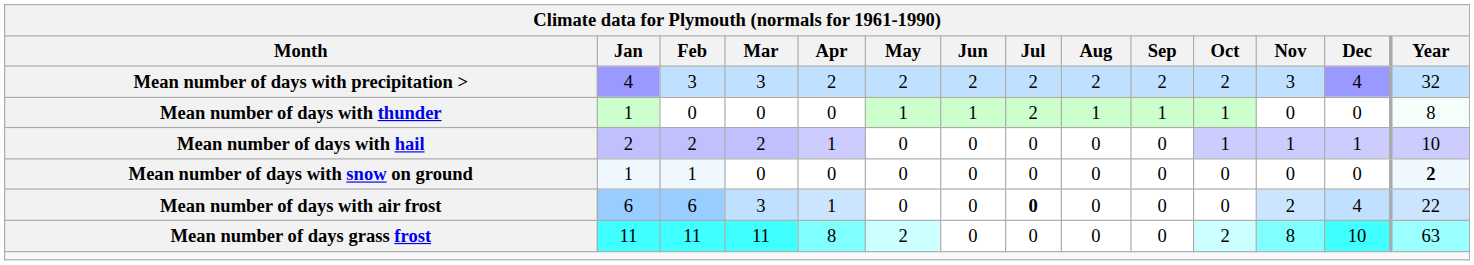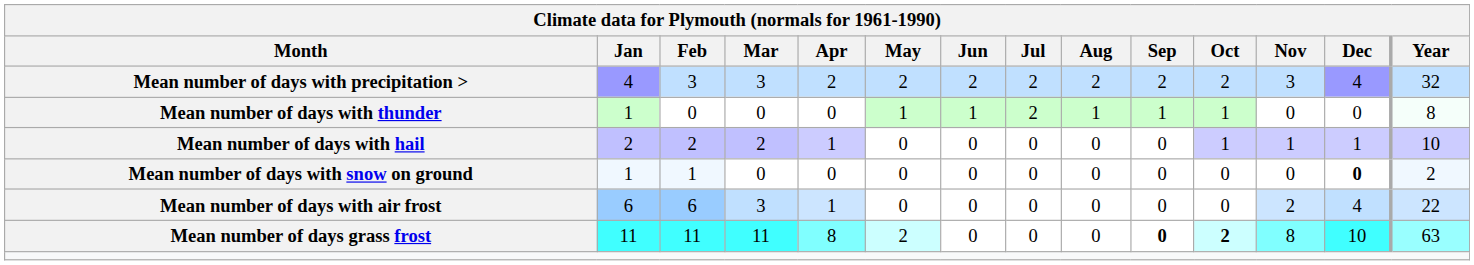(1357, 174) normal -> (1357, 174) bold
(1431, 174) bold -> (1431, 174) normal
(1033, 205) bold -> (1033, 205) normal
(1162, 236) normal -> (1162, 236) bold
(1225, 236) normal -> (1225, 236) bold
